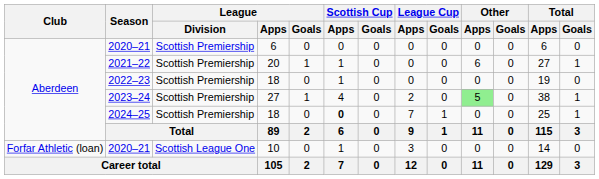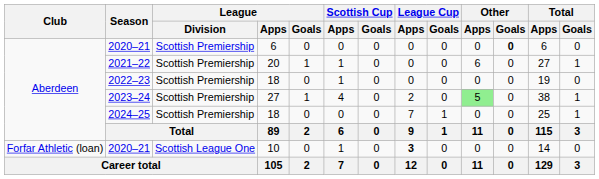(511, 47) normal -> (511, 47) bold
(341, 115) bold -> (341, 115) normal
(411, 149) normal -> (411, 149) bold
